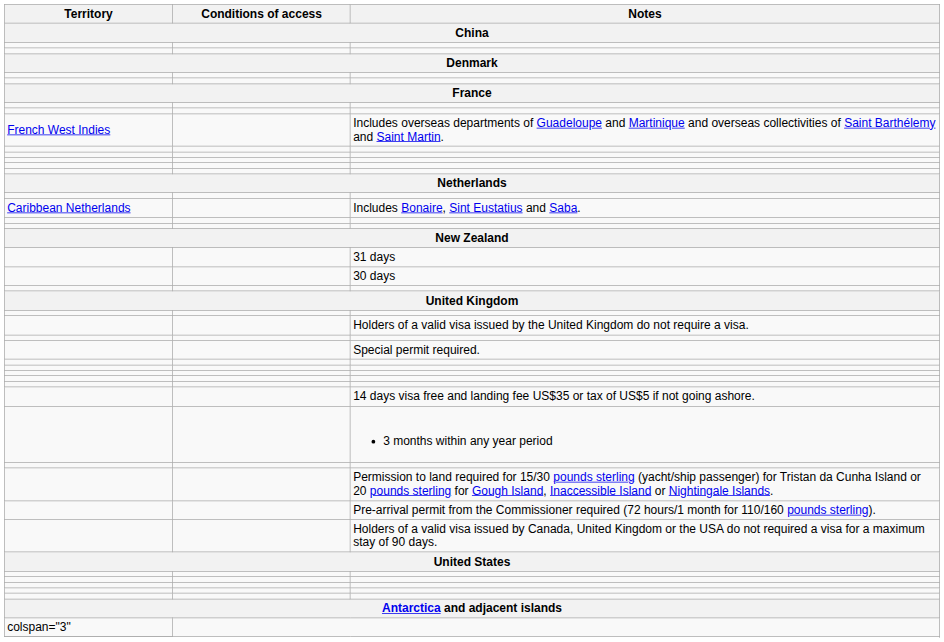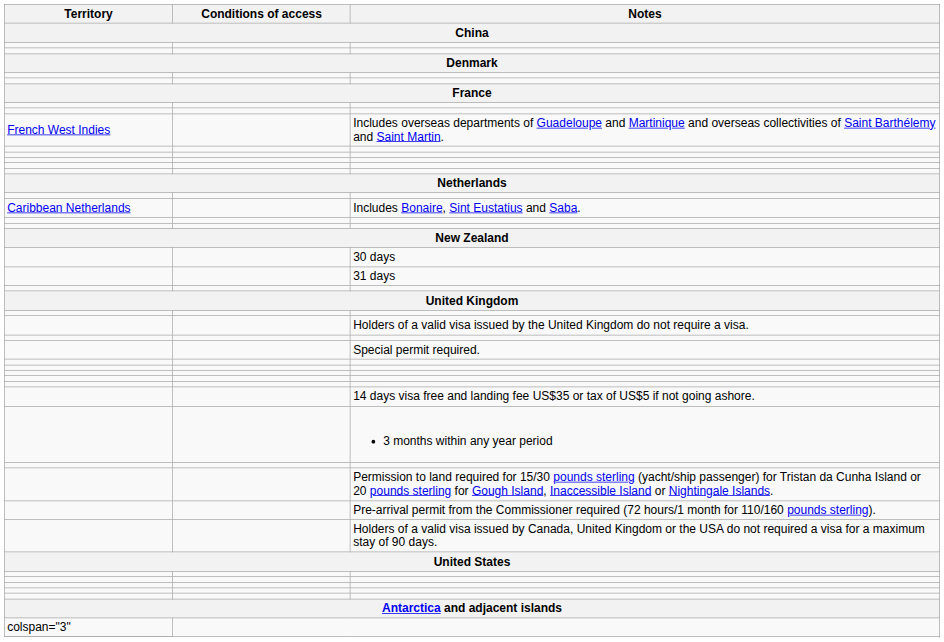rows swapped: (89, 257) <-> (89, 276)
